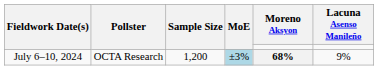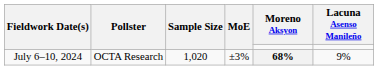(195, 57) 1,200 -> (195, 57) 1,020
(239, 57) lightblue background -> (239, 57) no background
